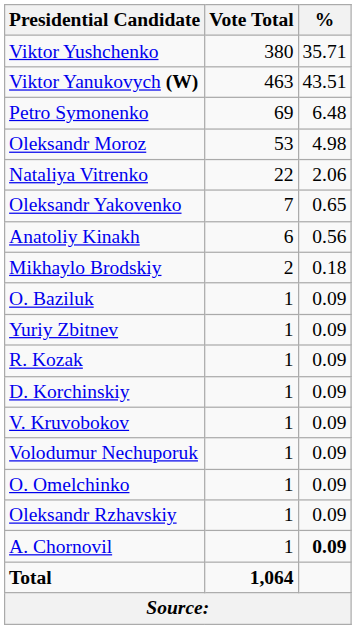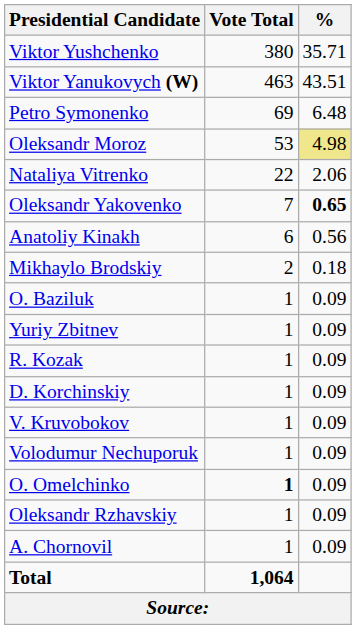(329, 143) no background -> (329, 143) khaki background
(329, 205) normal -> (329, 205) bold
(289, 484) normal -> (289, 484) bold
(329, 546) bold -> (329, 546) normal
